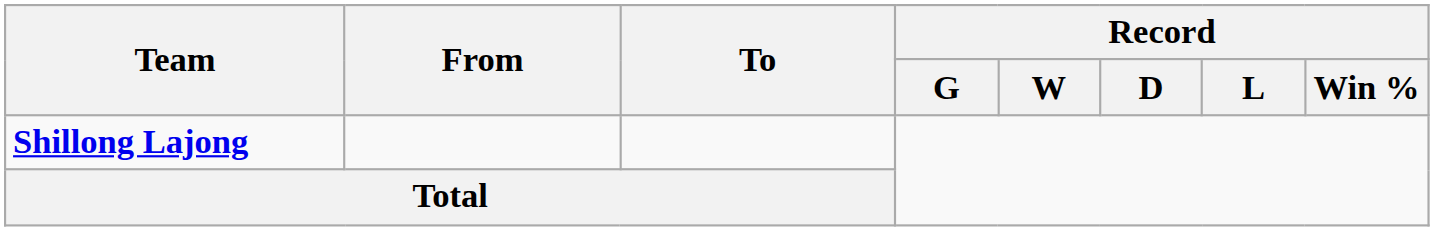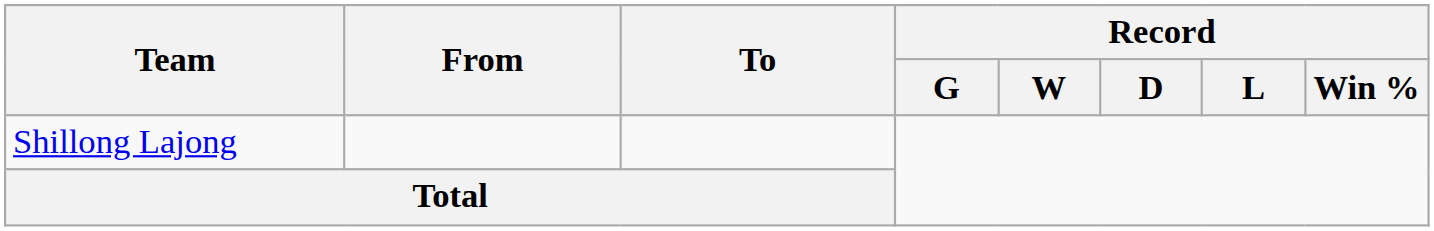(131, 141) bold -> (125, 141) normal
